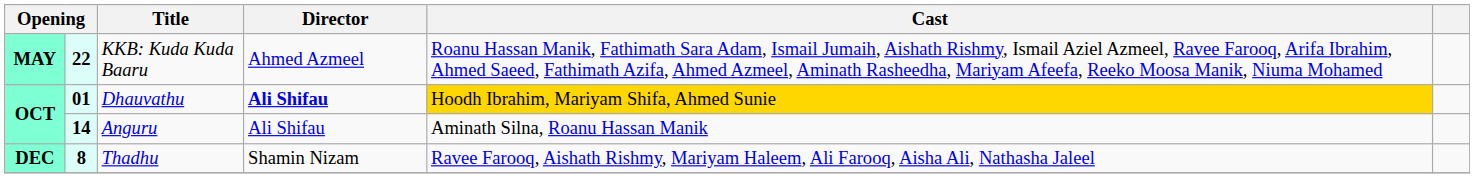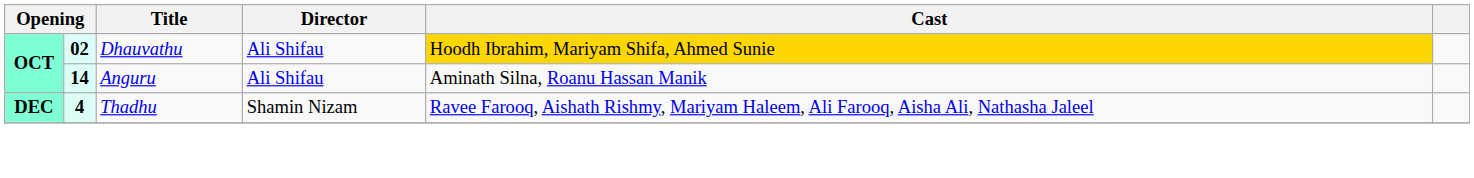- row: (168, 59)
(81, 98) 01 -> (80, 48) 02
(288, 98) bold -> (285, 48) normal
(81, 157) 8 -> (80, 107) 4
